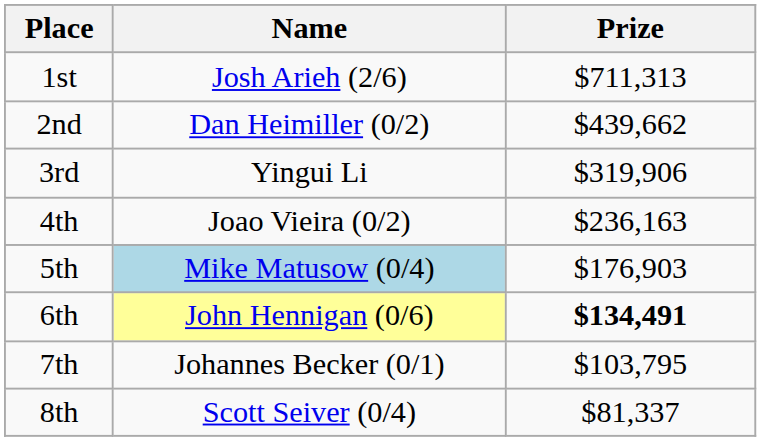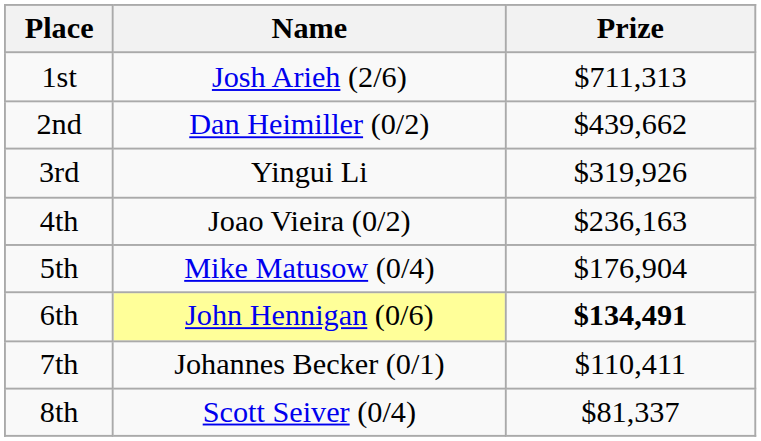(630, 172) $319,906 -> (630, 172) $319,926
(309, 268) lightblue background -> (309, 268) no background
(630, 268) $176,903 -> (630, 268) $176,904
(630, 364) $103,795 -> (630, 364) $110,411
